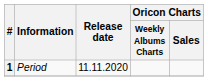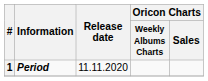(32, 68) normal -> (33, 68) bold
